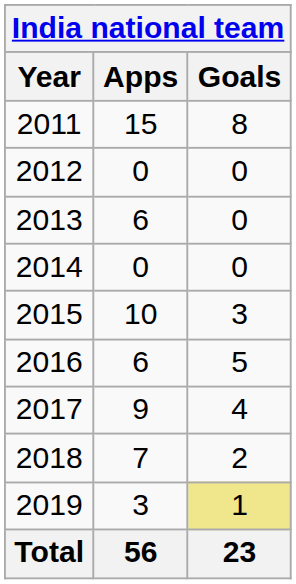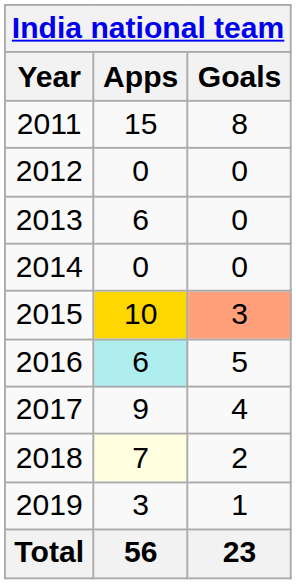(141, 314) no background -> (141, 314) gold background
(240, 314) no background -> (240, 314) lightsalmon background
(141, 362) no background -> (141, 362) paleturquoise background
(141, 457) no background -> (141, 457) lightyellow background
(240, 505) khaki background -> (240, 505) no background
